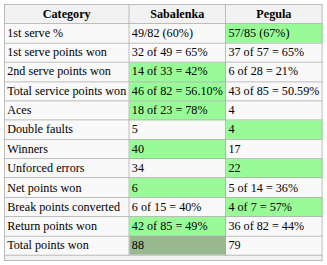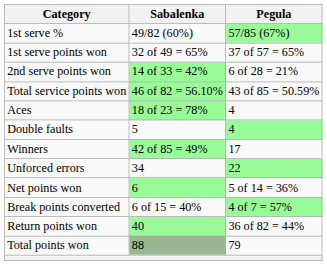(138, 149) 40 -> (170, 149) 42 of 85 = 49%
(170, 226) 42 of 85 = 49% -> (138, 226) 40
